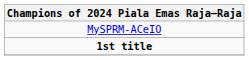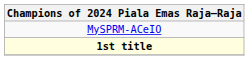(124, 46) no background -> (124, 46) lightyellow background
